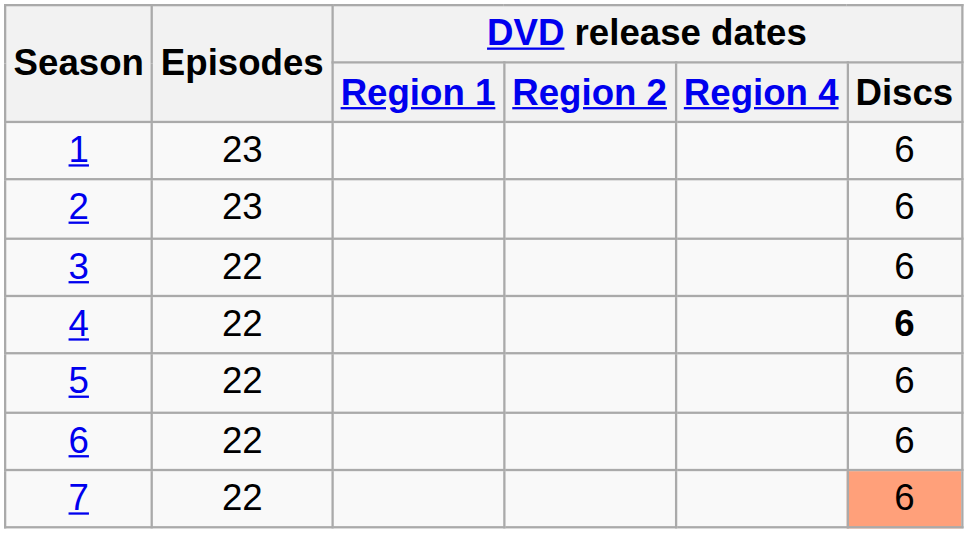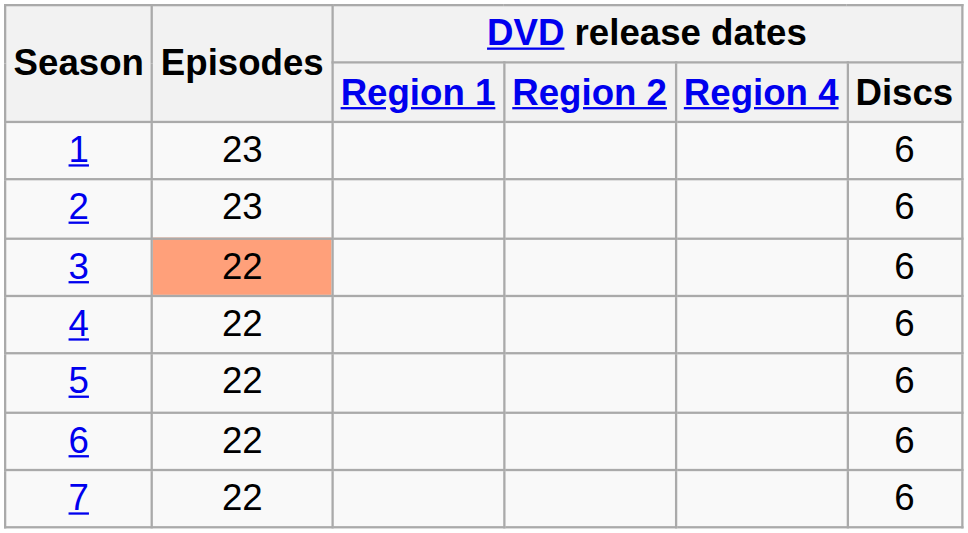(242, 265) no background -> (242, 265) lightsalmon background
(904, 324) bold -> (904, 324) normal
(904, 498) lightsalmon background -> (904, 498) no background
